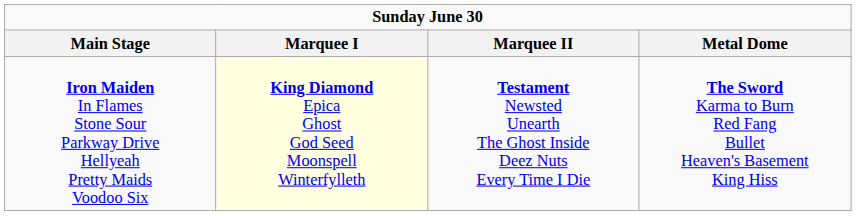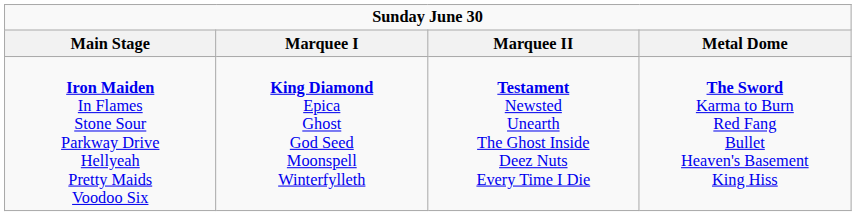(322, 133) lightyellow background -> (322, 133) no background
